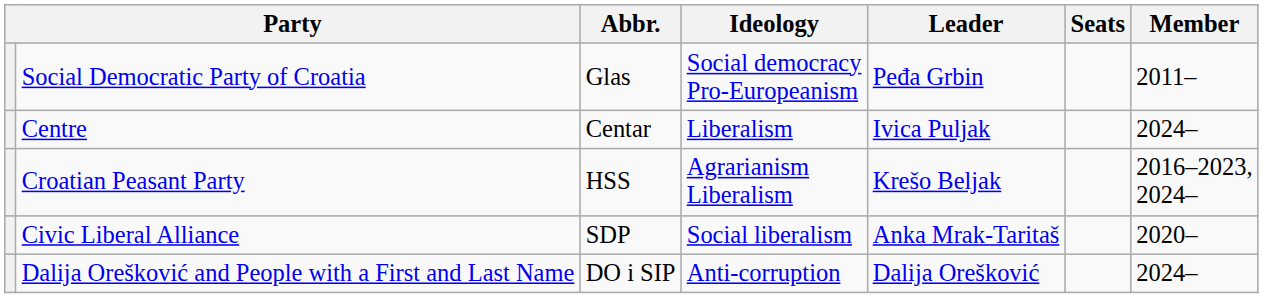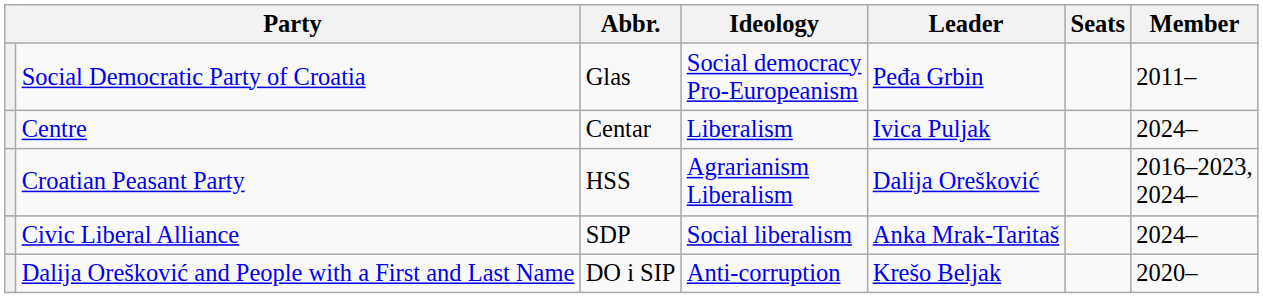(937, 181) Krešo Beljak -> (956, 181) Dalija Orešković
(1167, 234) 2020– -> (1167, 234) 2024–
(956, 273) Dalija Orešković -> (937, 273) Krešo Beljak
(1167, 273) 2024– -> (1167, 273) 2020–
